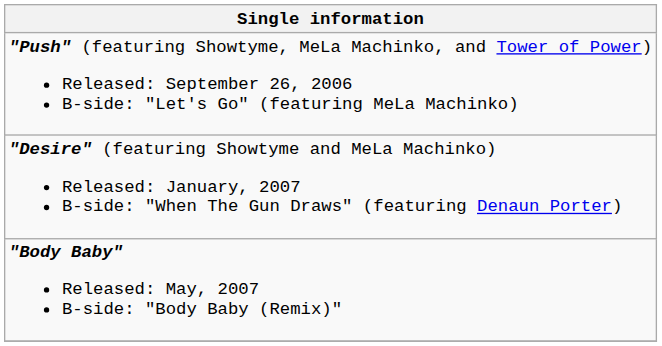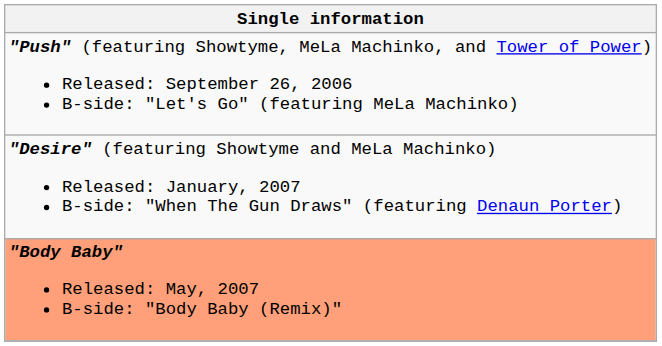(330, 281) no background -> (330, 281) lightsalmon background
